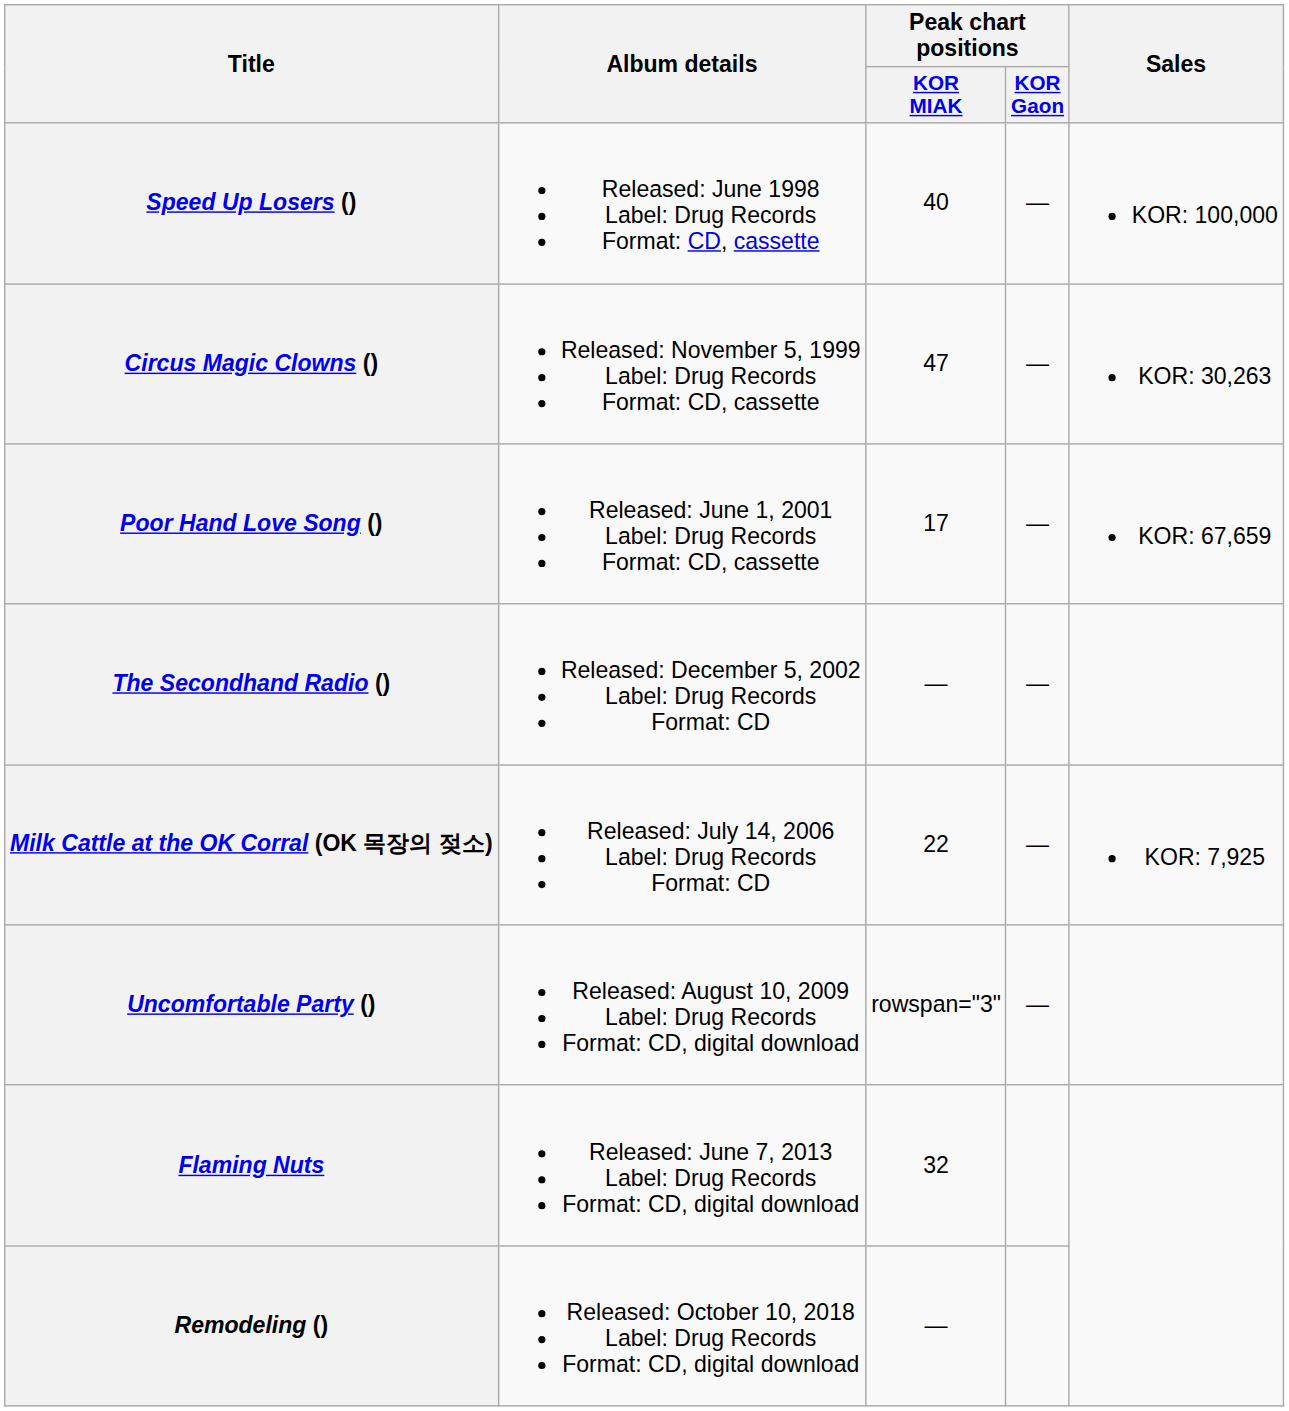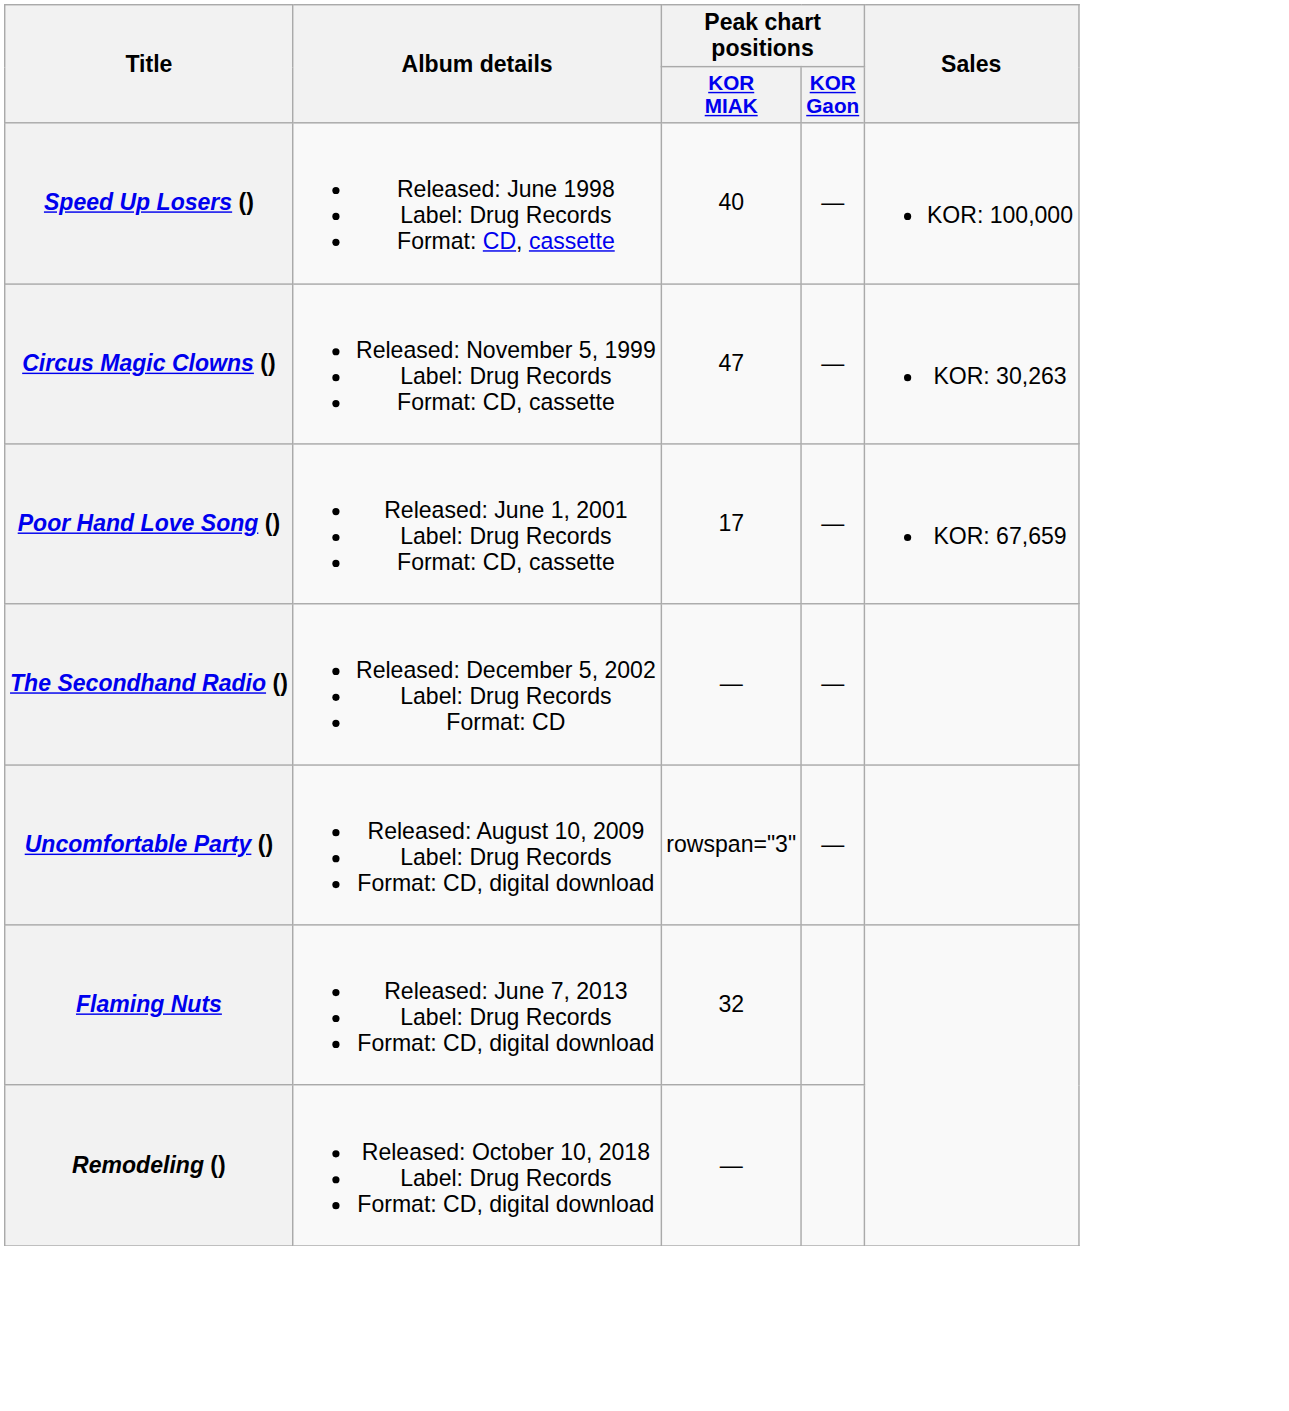- row: (251, 843)
